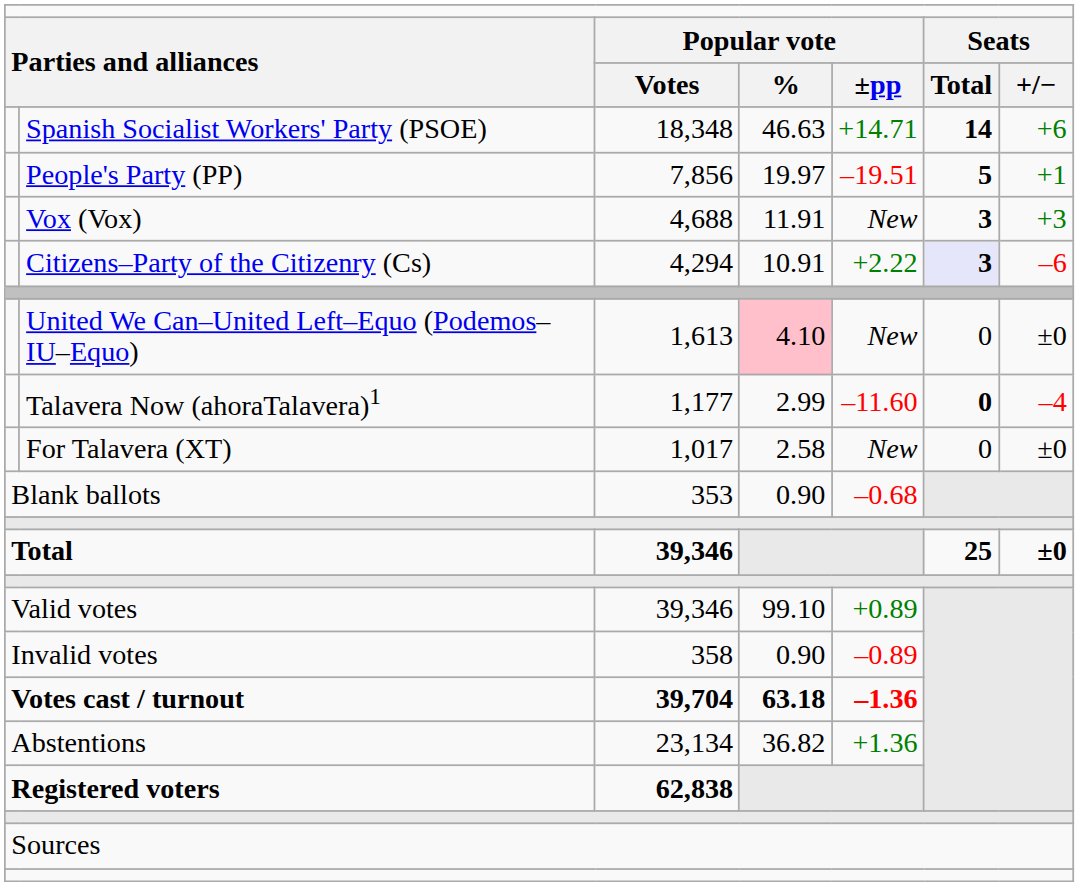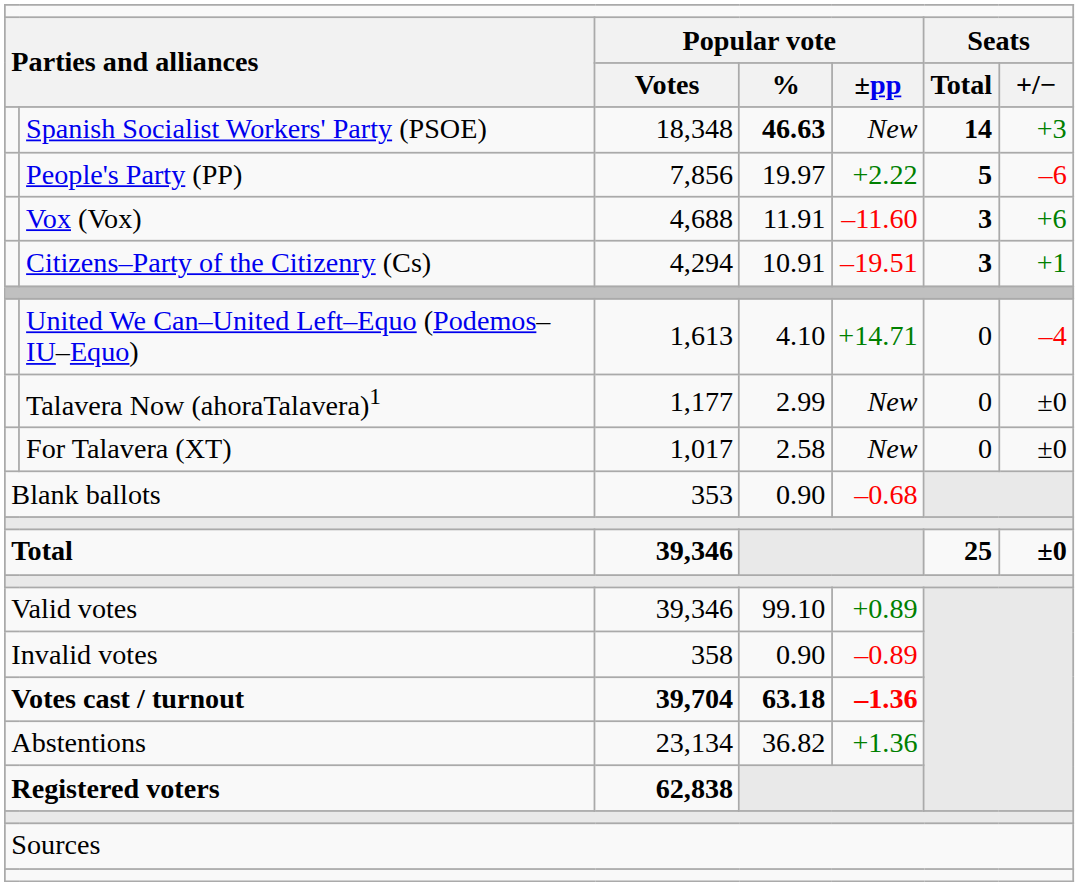(794, 129) normal -> (794, 129) bold
(878, 129) +14.71 -> (893, 129) New
(1052, 129) +6 -> (1052, 129) +3
(879, 173) –19.51 -> (885, 173) +2.22
(1052, 173) +1 -> (1053, 173) –6
(893, 218) New -> (879, 218) –11.60
(1052, 218) +3 -> (1052, 218) +6
(885, 263) +2.22 -> (879, 263) –19.51
(985, 263) lavender background -> (985, 263) no background
(1053, 263) –6 -> (1052, 263) +1
(801, 336) pink background -> (801, 336) no background
(893, 336) New -> (878, 336) +14.71
(1052, 336) ±0 -> (1053, 336) –4
(879, 400) –11.60 -> (893, 400) New
(985, 400) bold -> (985, 400) normal
(1053, 400) –4 -> (1052, 400) ±0
